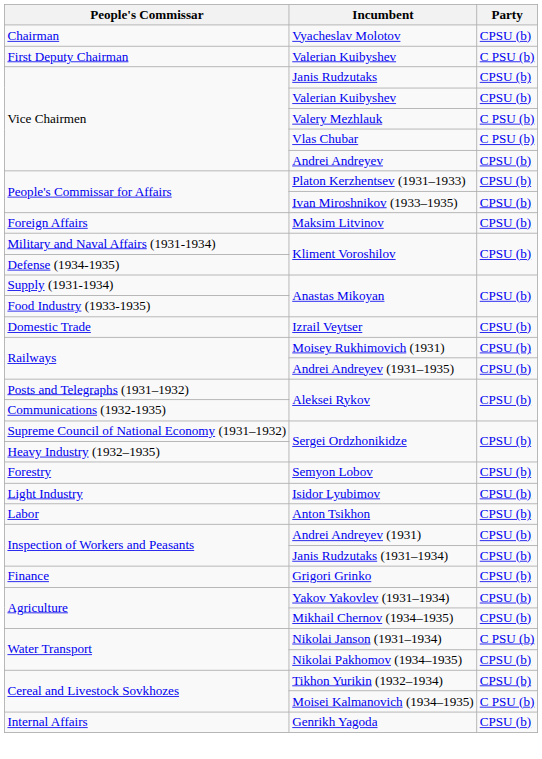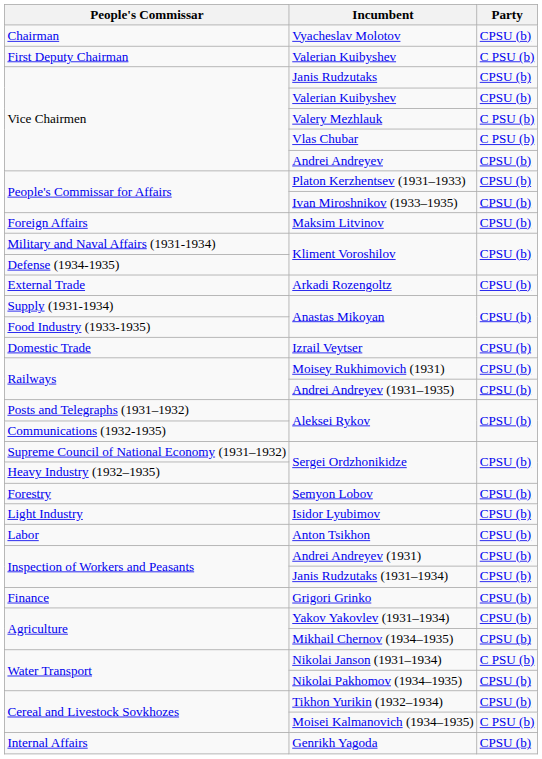+ row: (46, 285)
